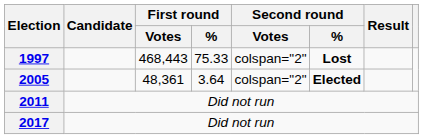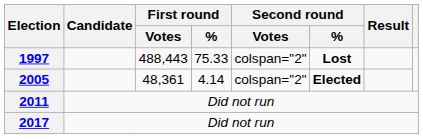(163, 58) 468,443 -> (163, 58) 488,443
(211, 79) 3.64 -> (211, 79) 4.14
